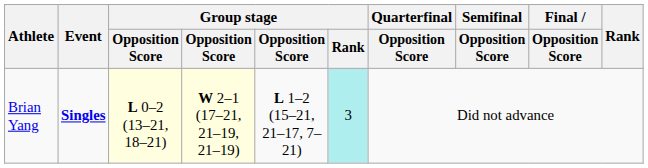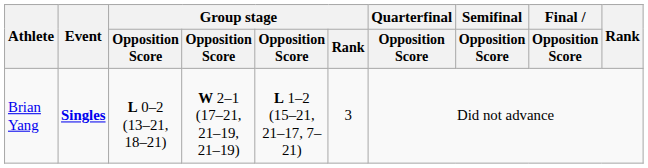(146, 124) lightyellow background -> (146, 124) no background
(219, 124) lightyellow background -> (219, 124) no background
(348, 116) paleturquoise background -> (348, 116) no background
